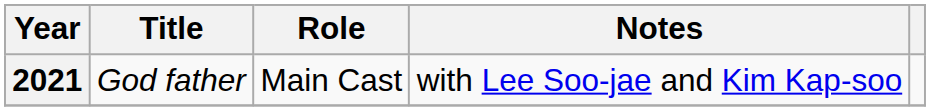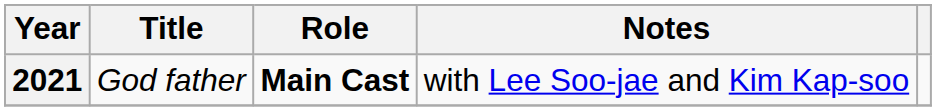(331, 79) normal -> (335, 79) bold
